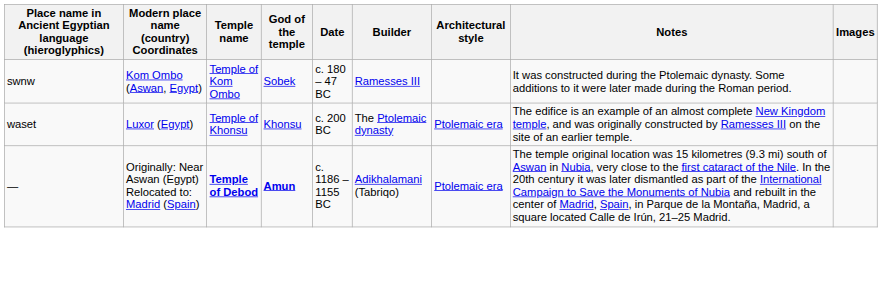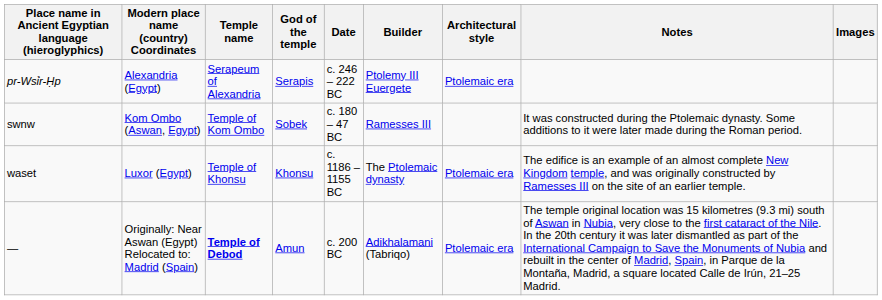+ row: (34, 81)
(331, 124) c. 200 BC -> (343, 173) c. 1186 – 1155 BC
(279, 186) bold -> (290, 248) normal
(332, 186) c. 1186 – 1155 BC -> (342, 248) c. 200 BC
